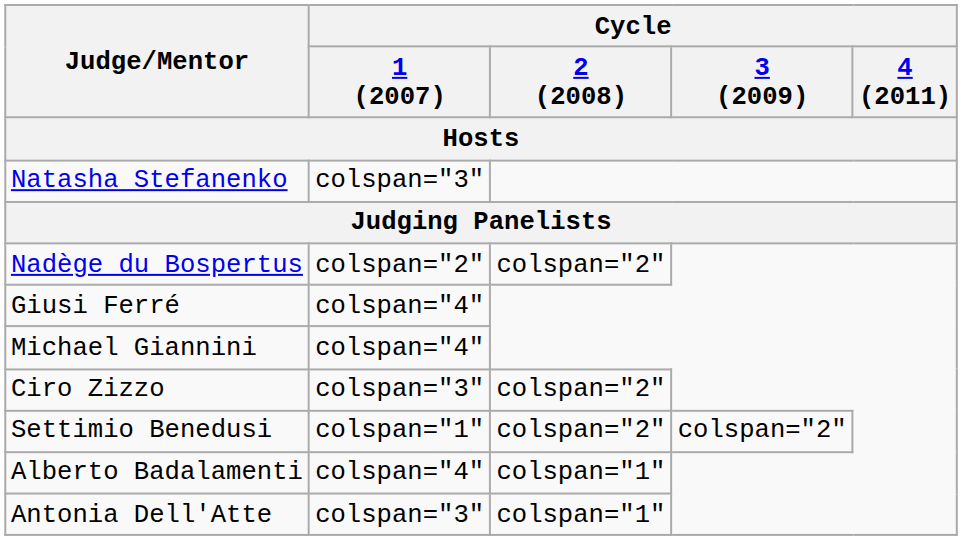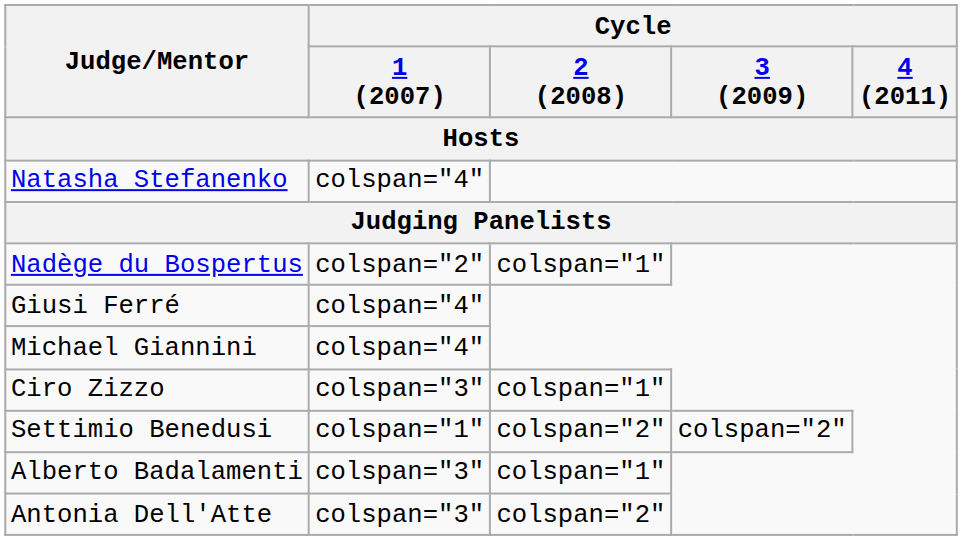(400, 181) colspan="3" -> (400, 181) colspan="4"
(581, 264) colspan="2" -> (581, 264) colspan="1"
(581, 389) colspan="2" -> (581, 389) colspan="1"
(400, 473) colspan="4" -> (400, 473) colspan="3"
(581, 515) colspan="1" -> (581, 515) colspan="2"
